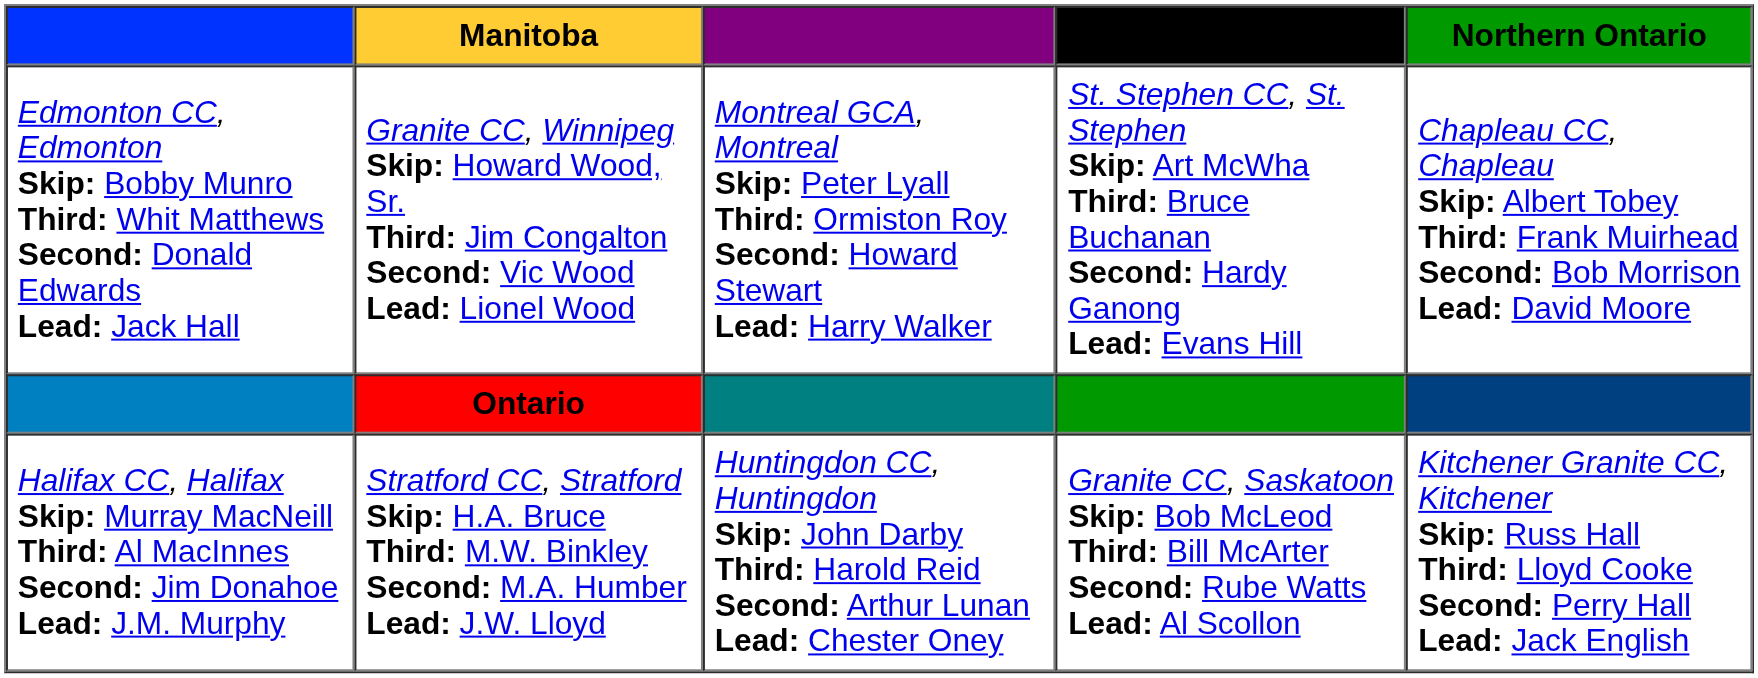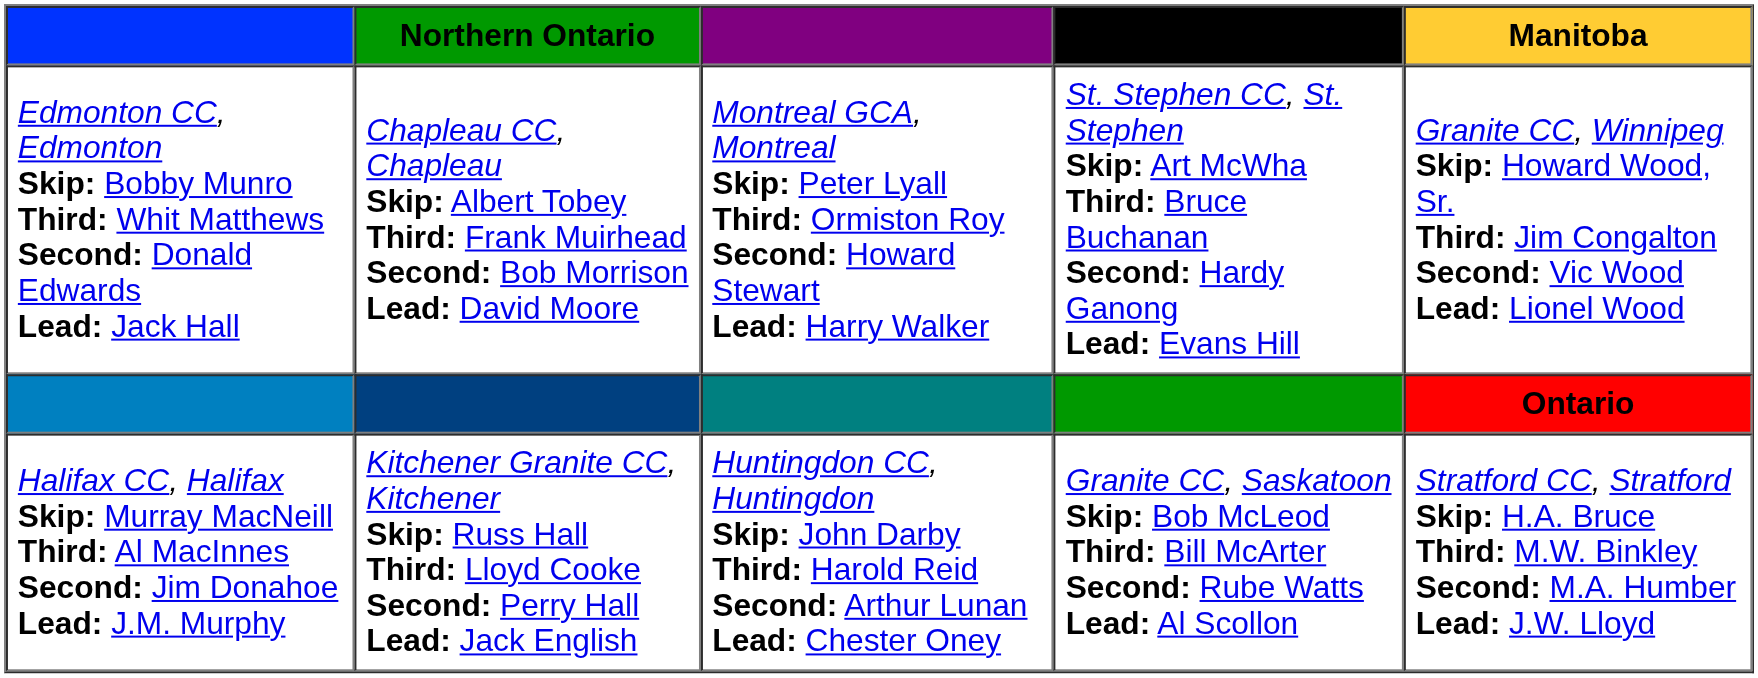columns swapped: (529, 35) <-> (1579, 35)
